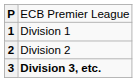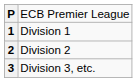(61, 68) bold -> (58, 68) normal
